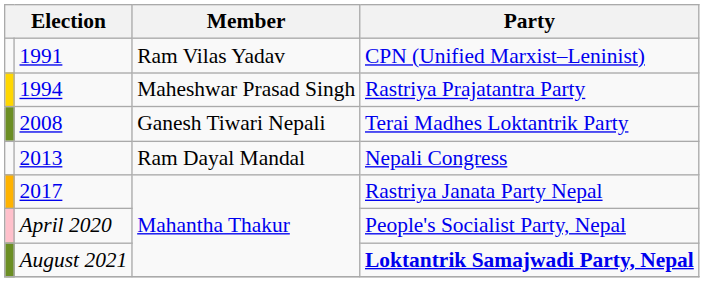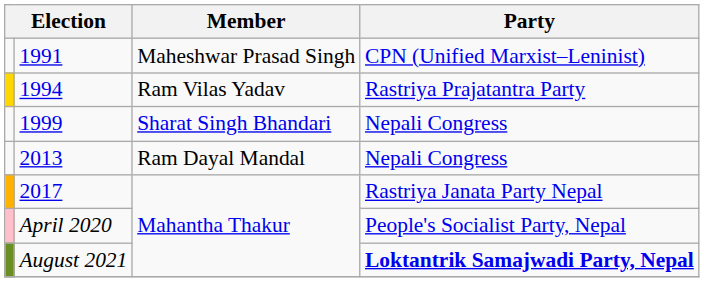(211, 55) Ram Vilas Yadav -> (246, 55) Maheshwar Prasad Singh
(246, 89) Maheshwar Prasad Singh -> (211, 89) Ram Vilas Yadav
+ row: (41, 123)
- row: (41, 123)
